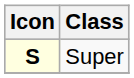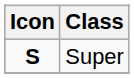(32, 56) lightyellow background -> (32, 56) no background
